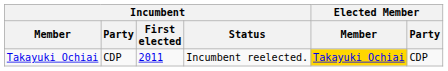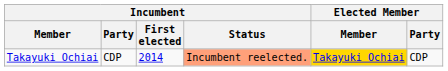(151, 57) 2011 -> (151, 57) 2014
(247, 57) no background -> (247, 57) lightsalmon background
